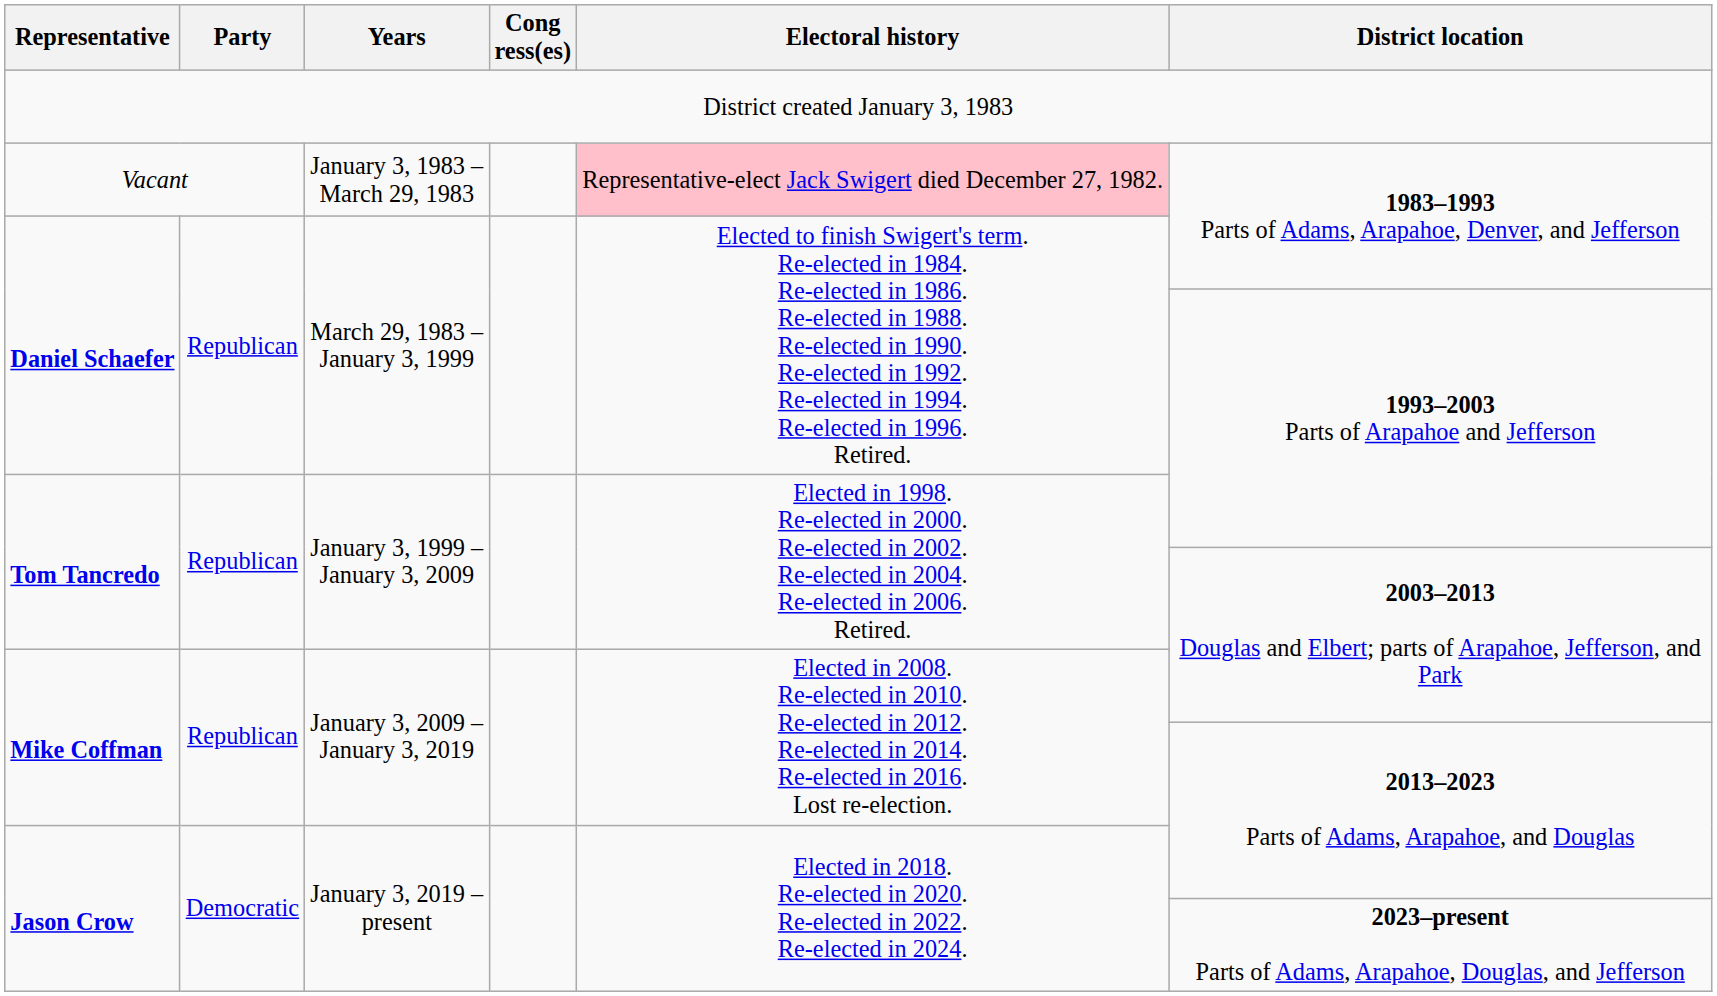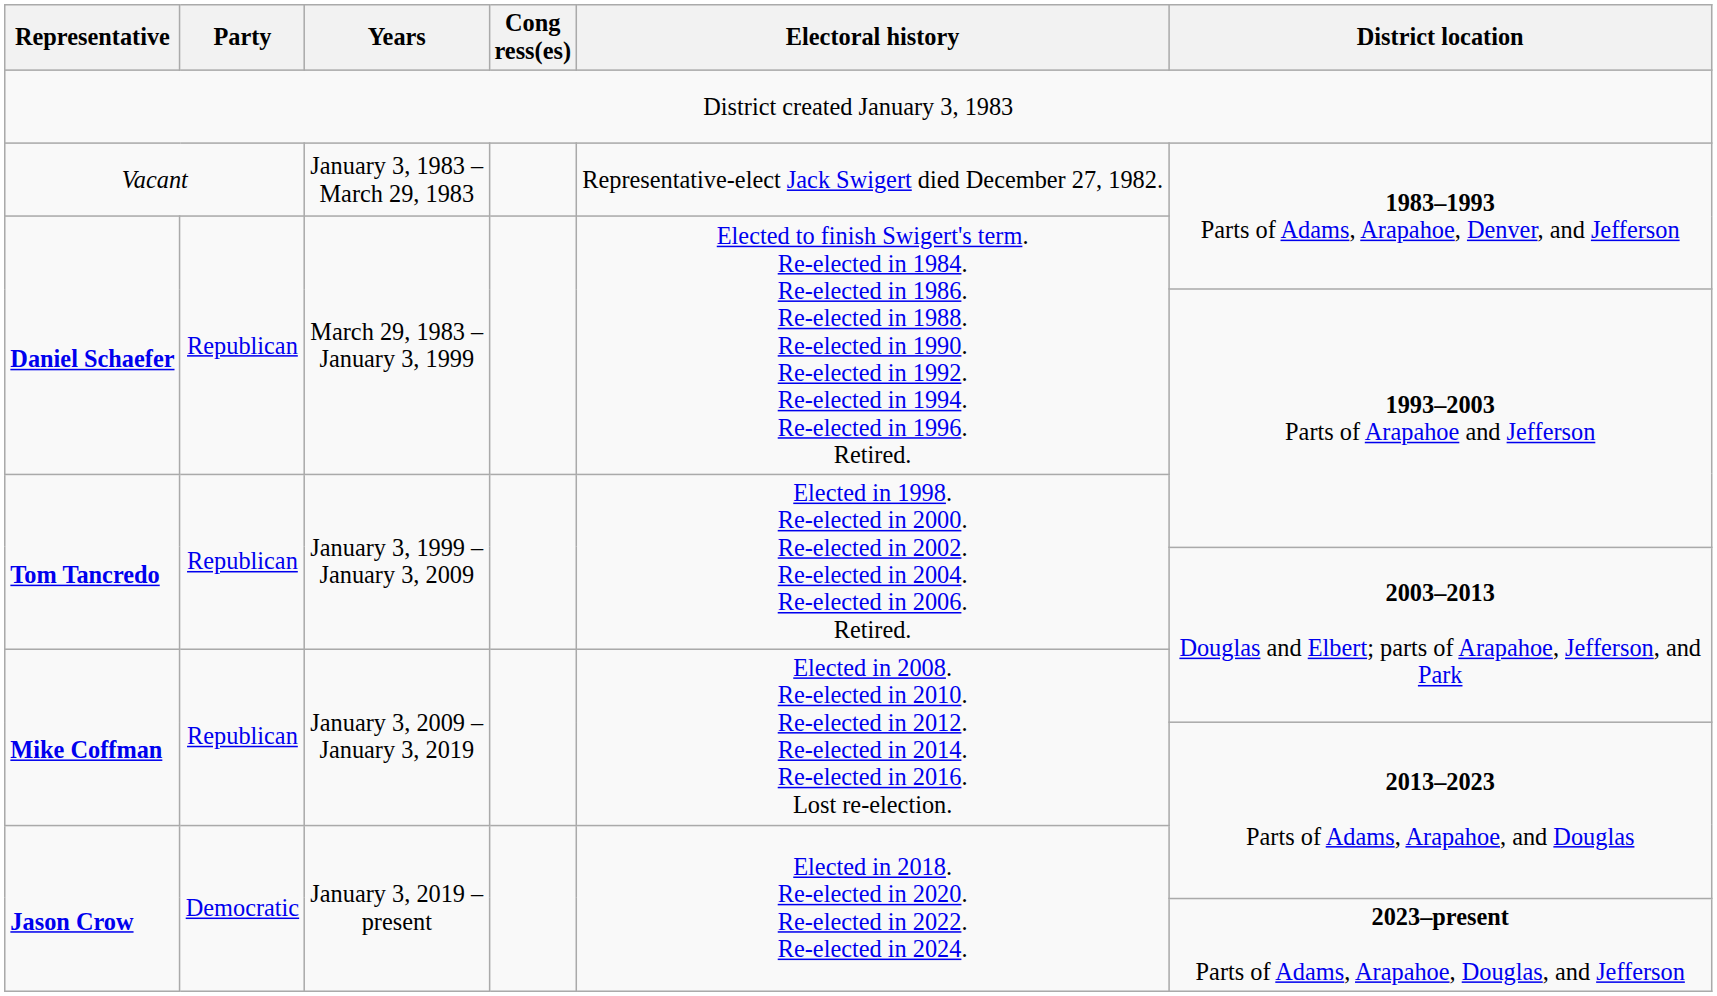(873, 179) pink background -> (873, 179) no background
